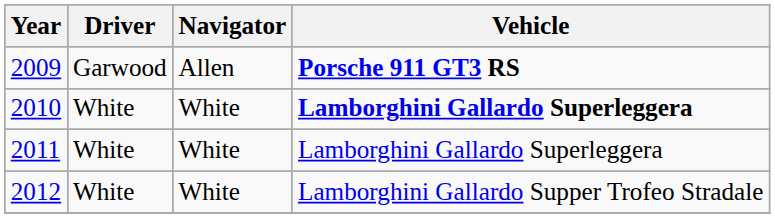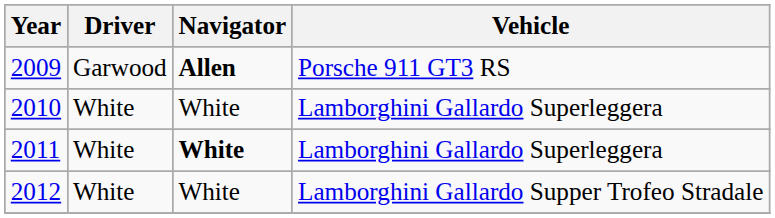(206, 67) normal -> (207, 67) bold
(409, 67) bold -> (404, 67) normal
(495, 108) bold -> (480, 108) normal
(209, 150) normal -> (211, 150) bold
